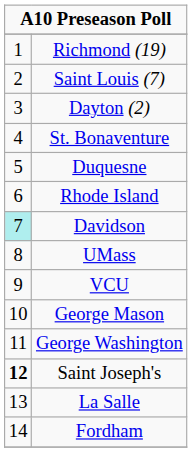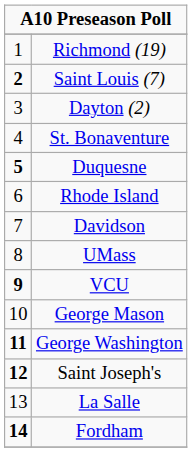(18, 78) normal -> (18, 78) bold
(18, 166) normal -> (18, 166) bold
(18, 225) paleturquoise background -> (18, 225) no background
(18, 284) normal -> (18, 284) bold
(18, 343) normal -> (18, 343) bold
(18, 431) normal -> (18, 431) bold
